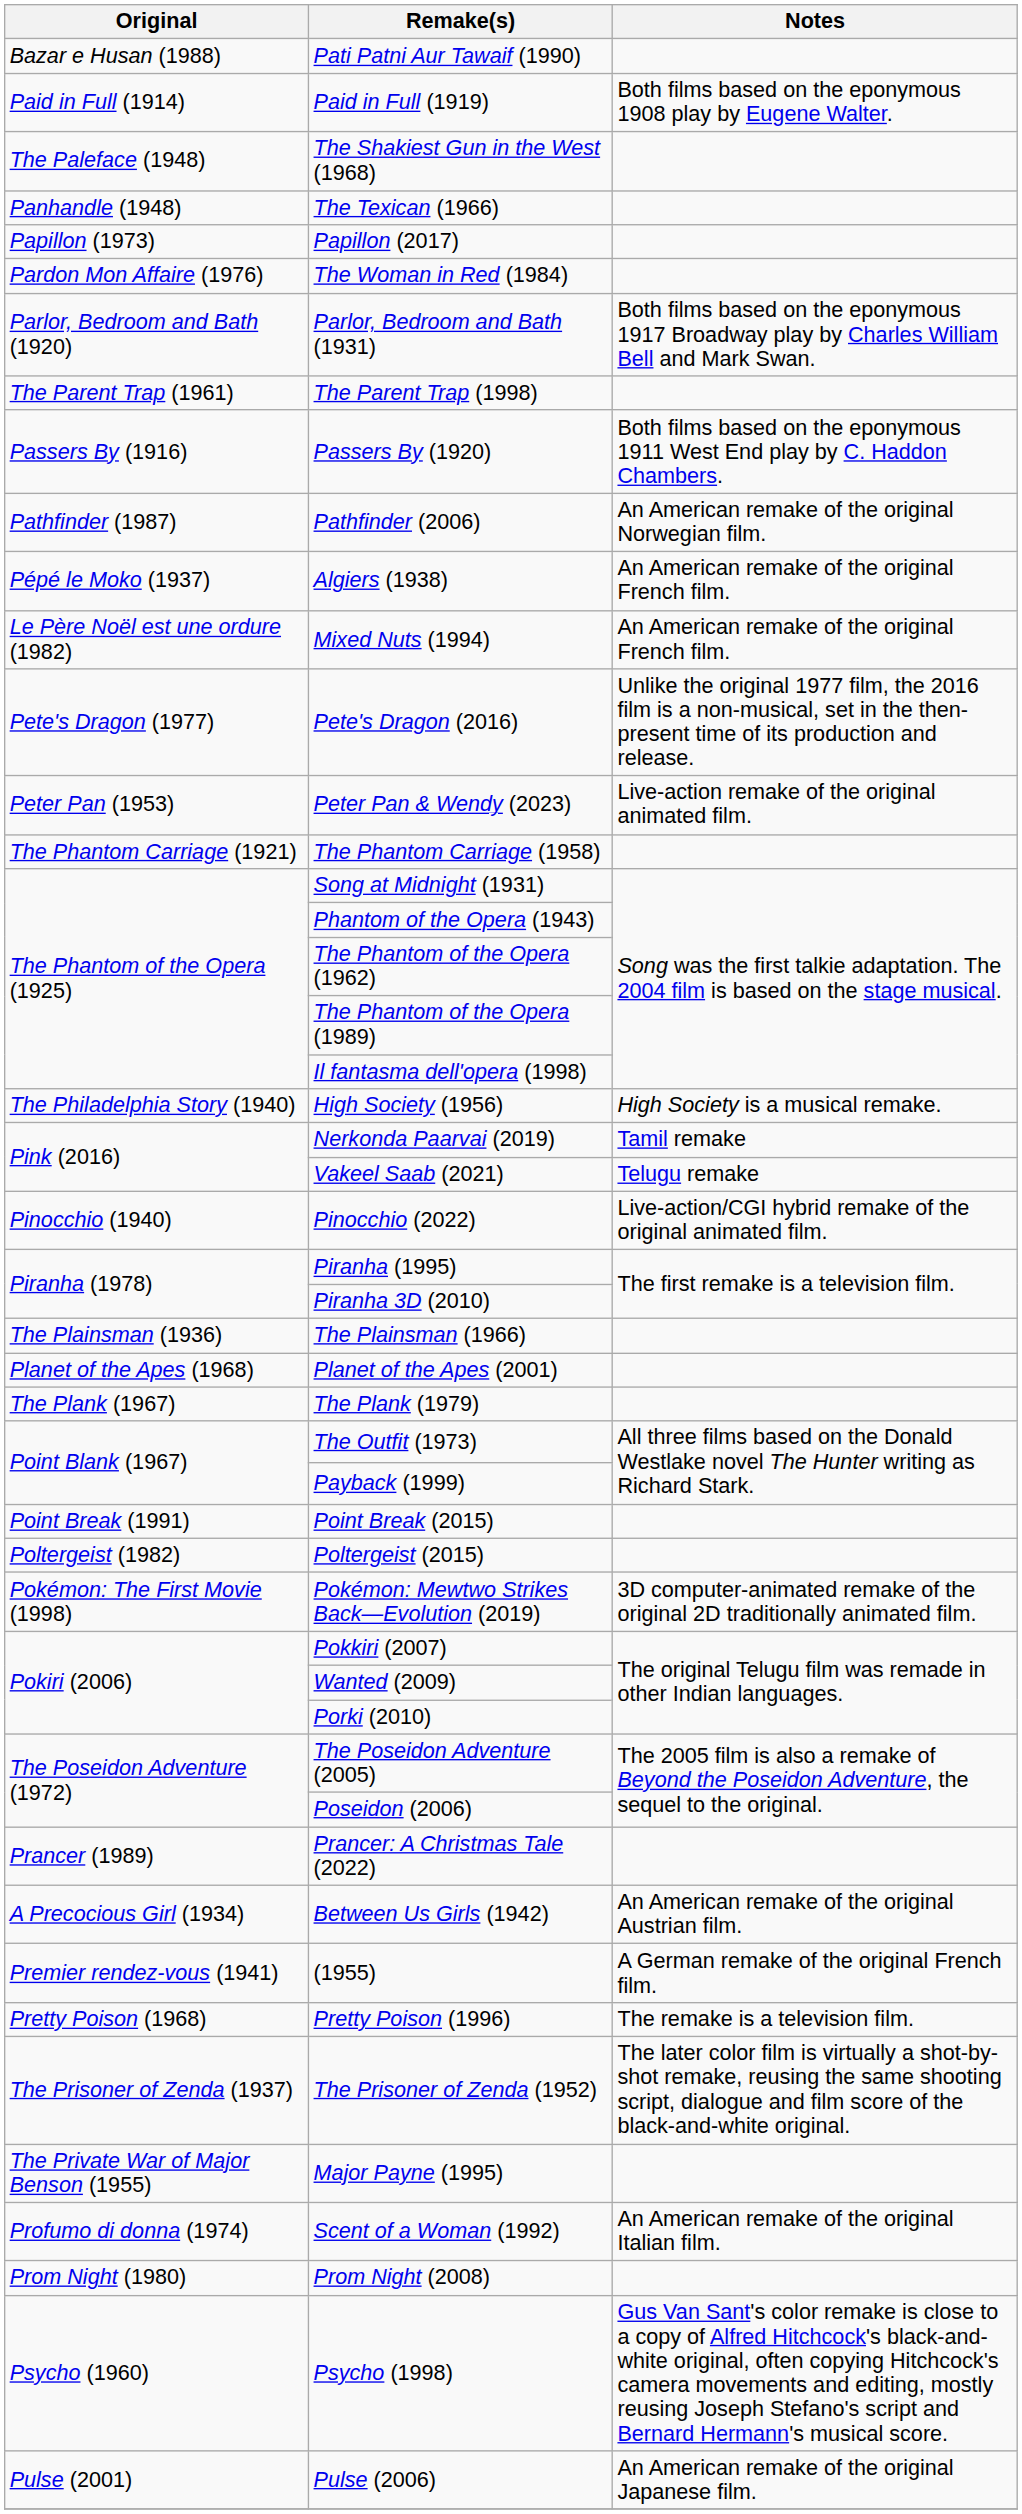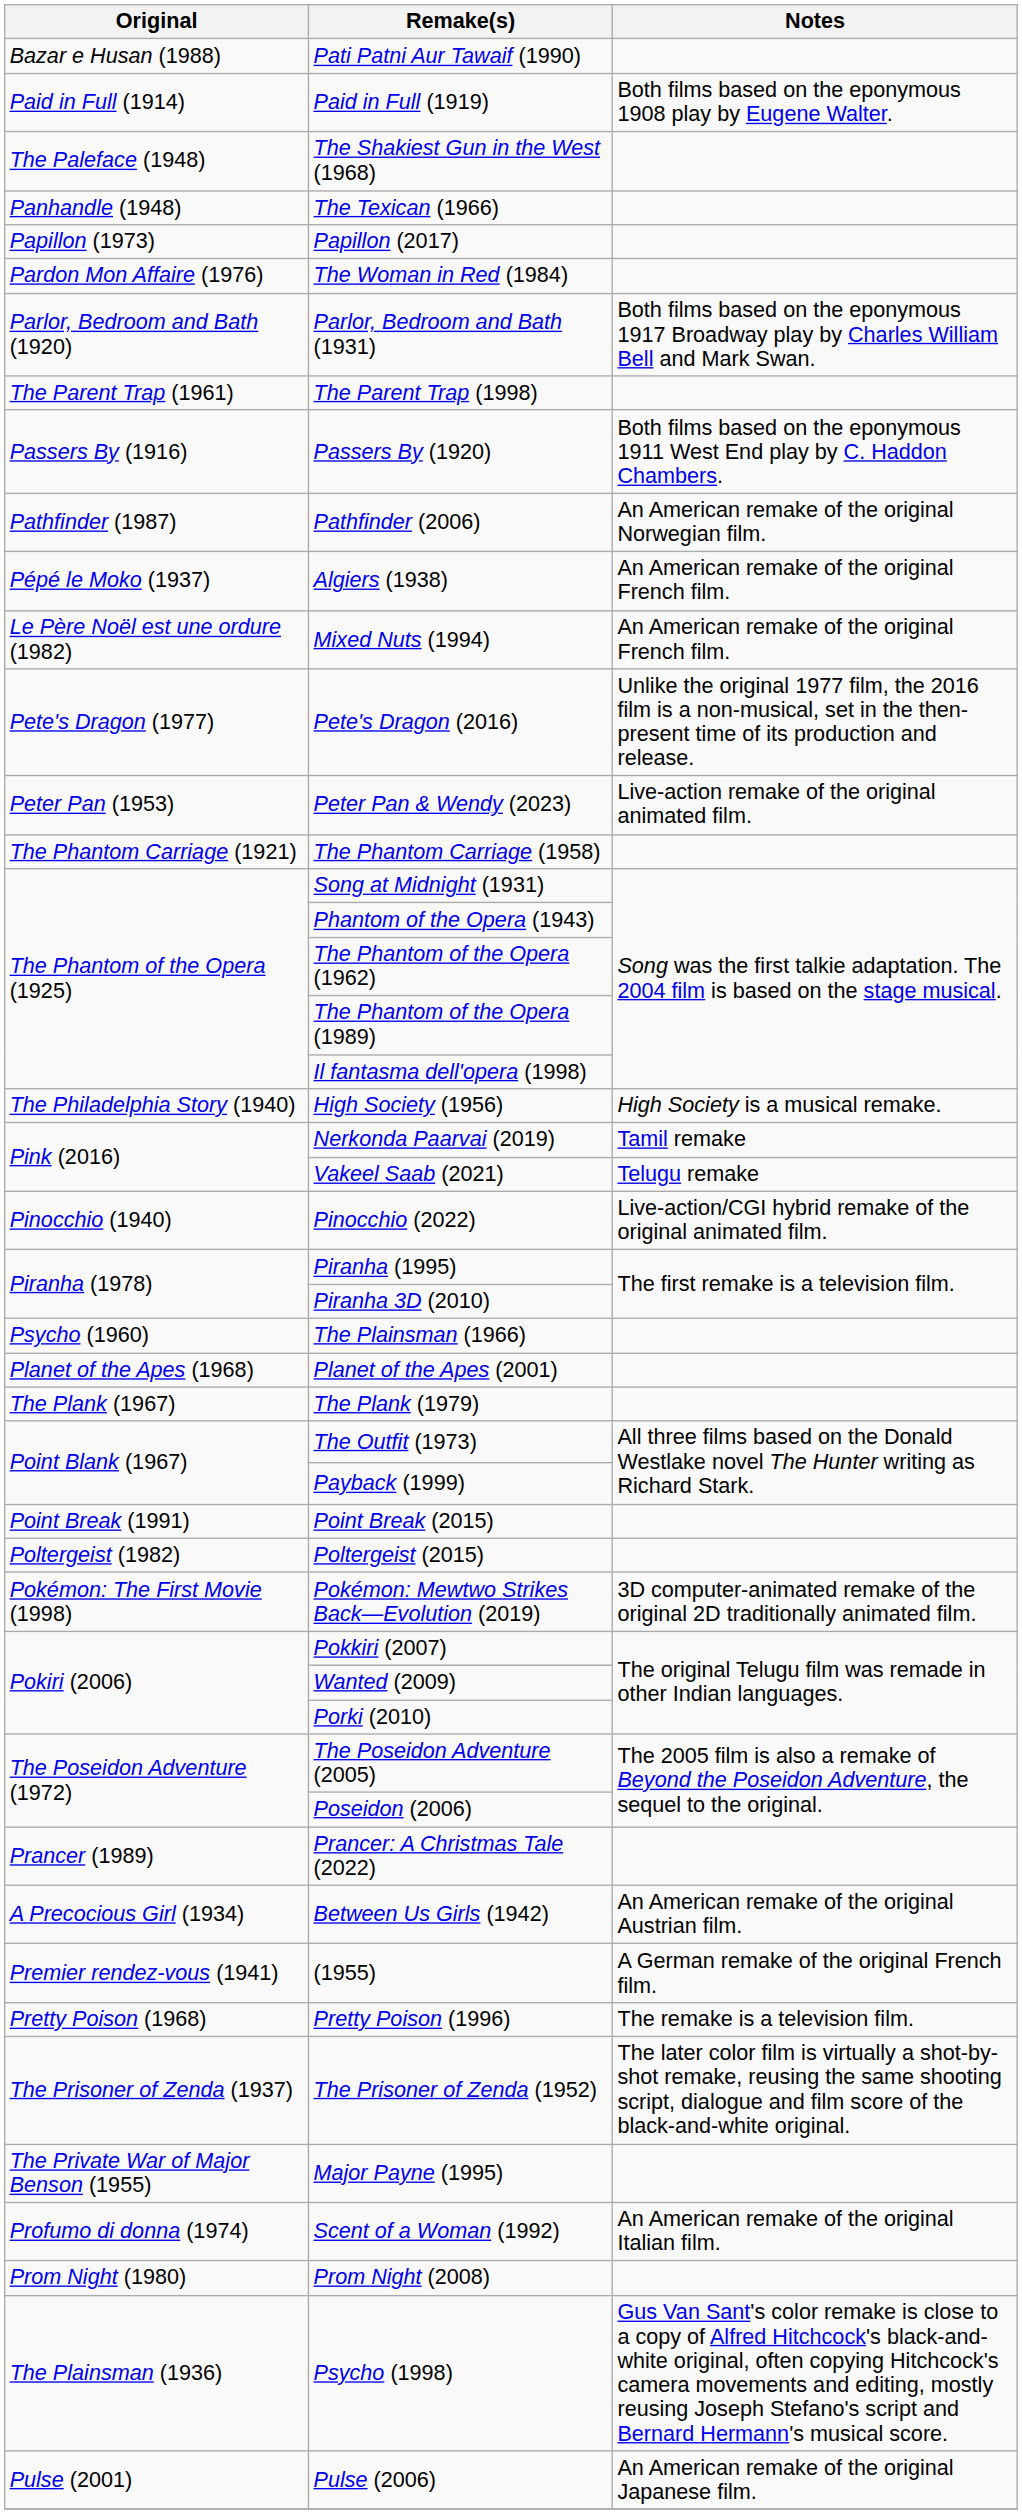(116, 1335) The Plainsman (1936) -> (79, 1335) Psycho (1960)
(79, 2372) Psycho (1960) -> (116, 2372) The Plainsman (1936)
